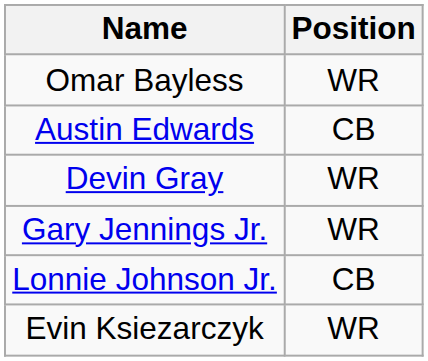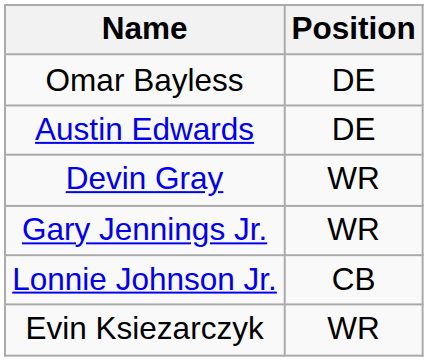(354, 79) WR -> (354, 79) DE
(354, 129) CB -> (354, 129) DE
